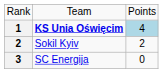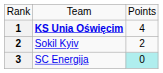(142, 28) lightblue background -> (142, 28) no background
(142, 60) no background -> (142, 60) paleturquoise background
